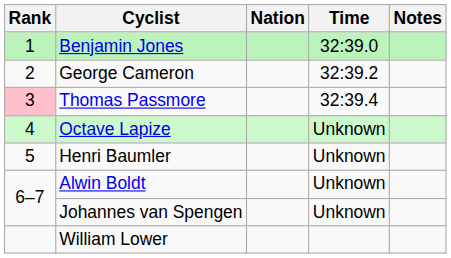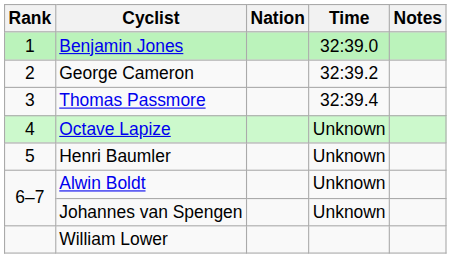(30, 101) pink background -> (30, 101) no background
